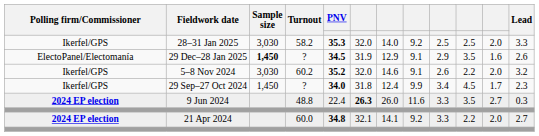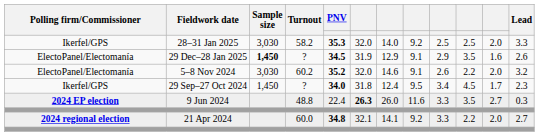(85, 71) Ikerfel/GPS -> (85, 71) ElectoPanel/Electomanía
(416, 86) 9.9 -> (416, 86) 9.5
(85, 119) 2024 EP election -> (85, 119) 2024 regional election
